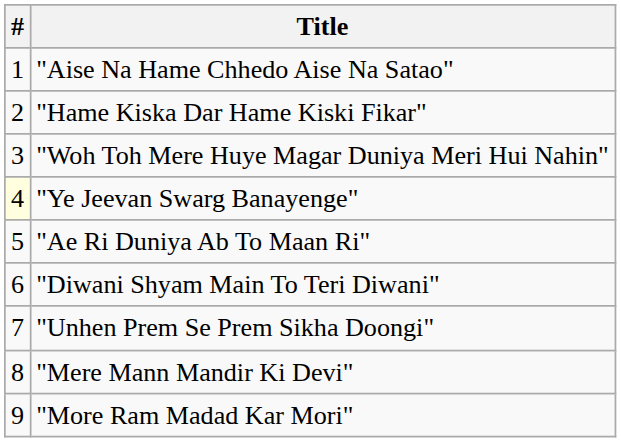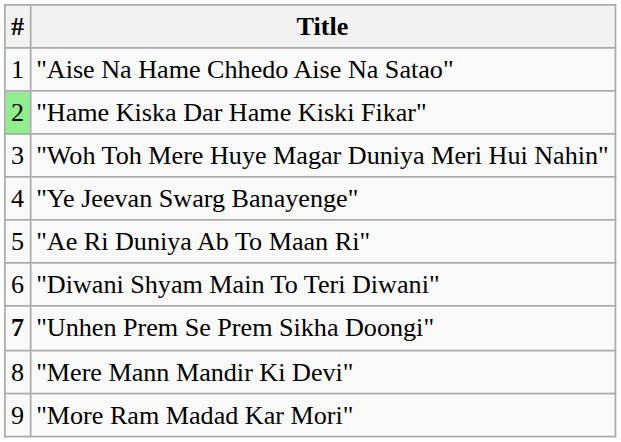(17, 112) no background -> (17, 112) lightgreen background
(17, 198) lightyellow background -> (17, 198) no background
(17, 327) normal -> (17, 327) bold
